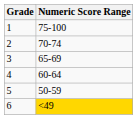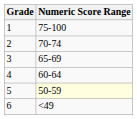(50, 91) no background -> (50, 91) lightyellow background
(46, 106) gold background -> (46, 106) no background
